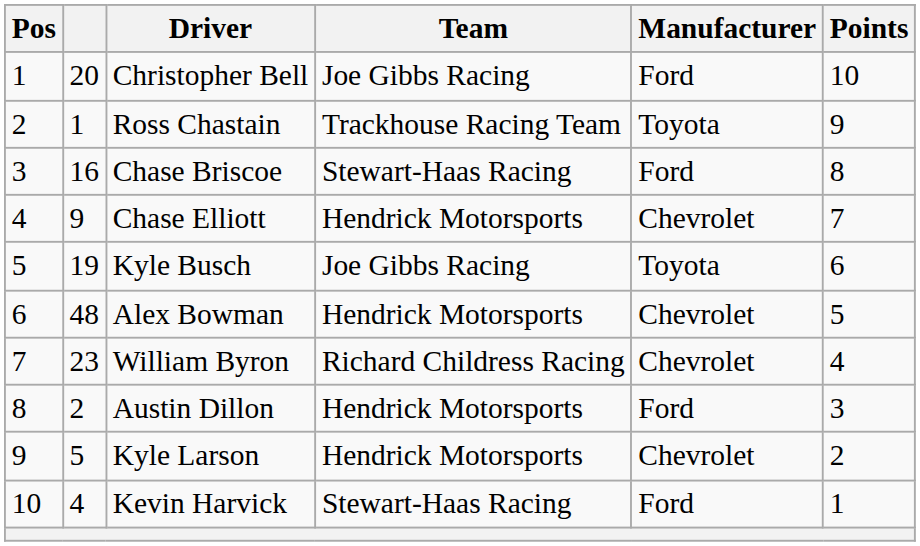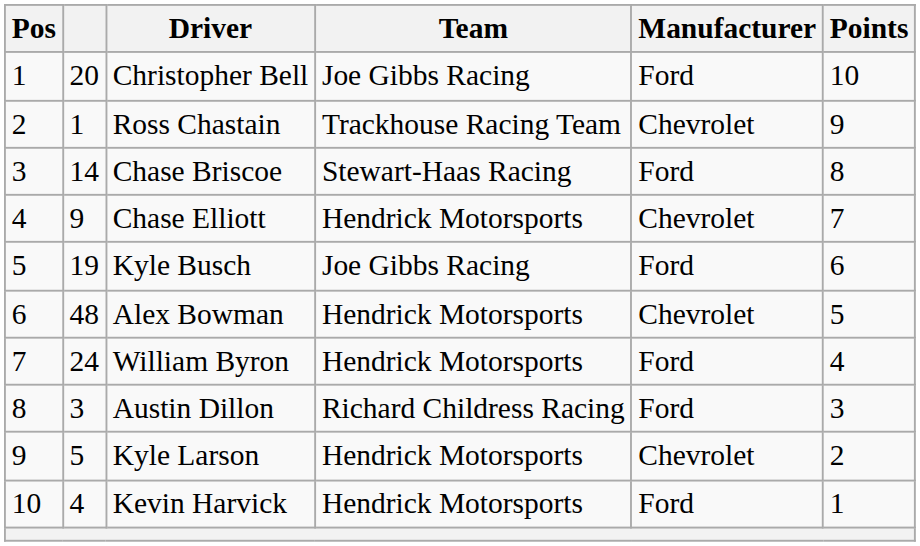(679, 122) Toyota -> (696, 122) Chevrolet
(84, 170) 16 -> (84, 170) 14
(679, 265) Toyota -> (666, 265) Ford
(84, 360) 23 -> (84, 360) 24
(473, 360) Richard Childress Racing -> (452, 360) Hendrick Motorsports
(696, 360) Chevrolet -> (666, 360) Ford
(77, 407) 2 -> (77, 407) 3
(452, 407) Hendrick Motorsports -> (473, 407) Richard Childress Racing
(447, 502) Stewart-Haas Racing -> (452, 502) Hendrick Motorsports
